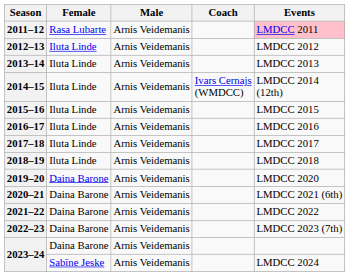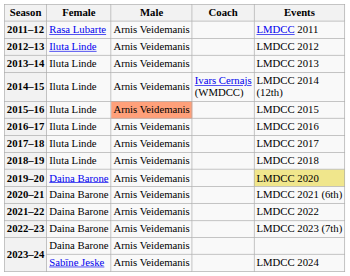(287, 30) pink background -> (287, 30) no background
(152, 110) no background -> (152, 110) lightsalmon background
(288, 178) no background -> (288, 178) khaki background
